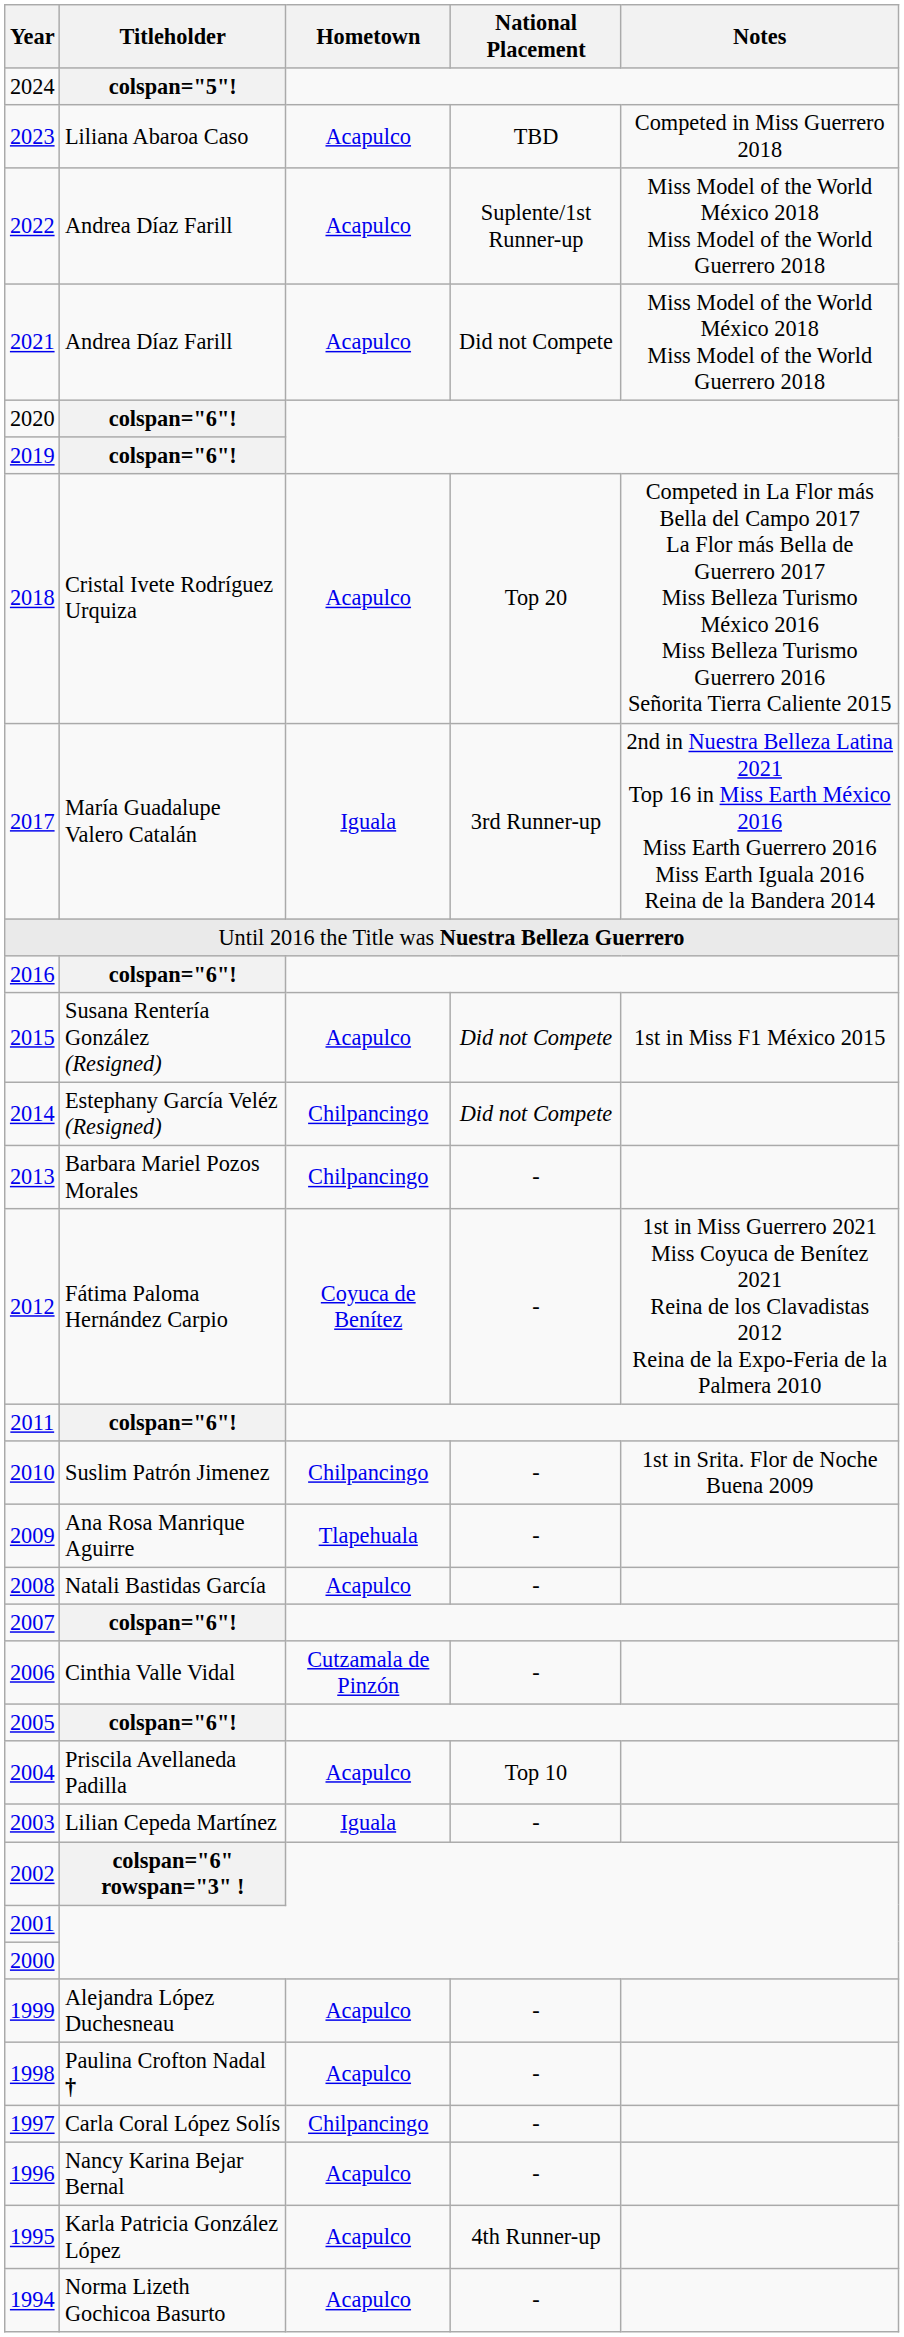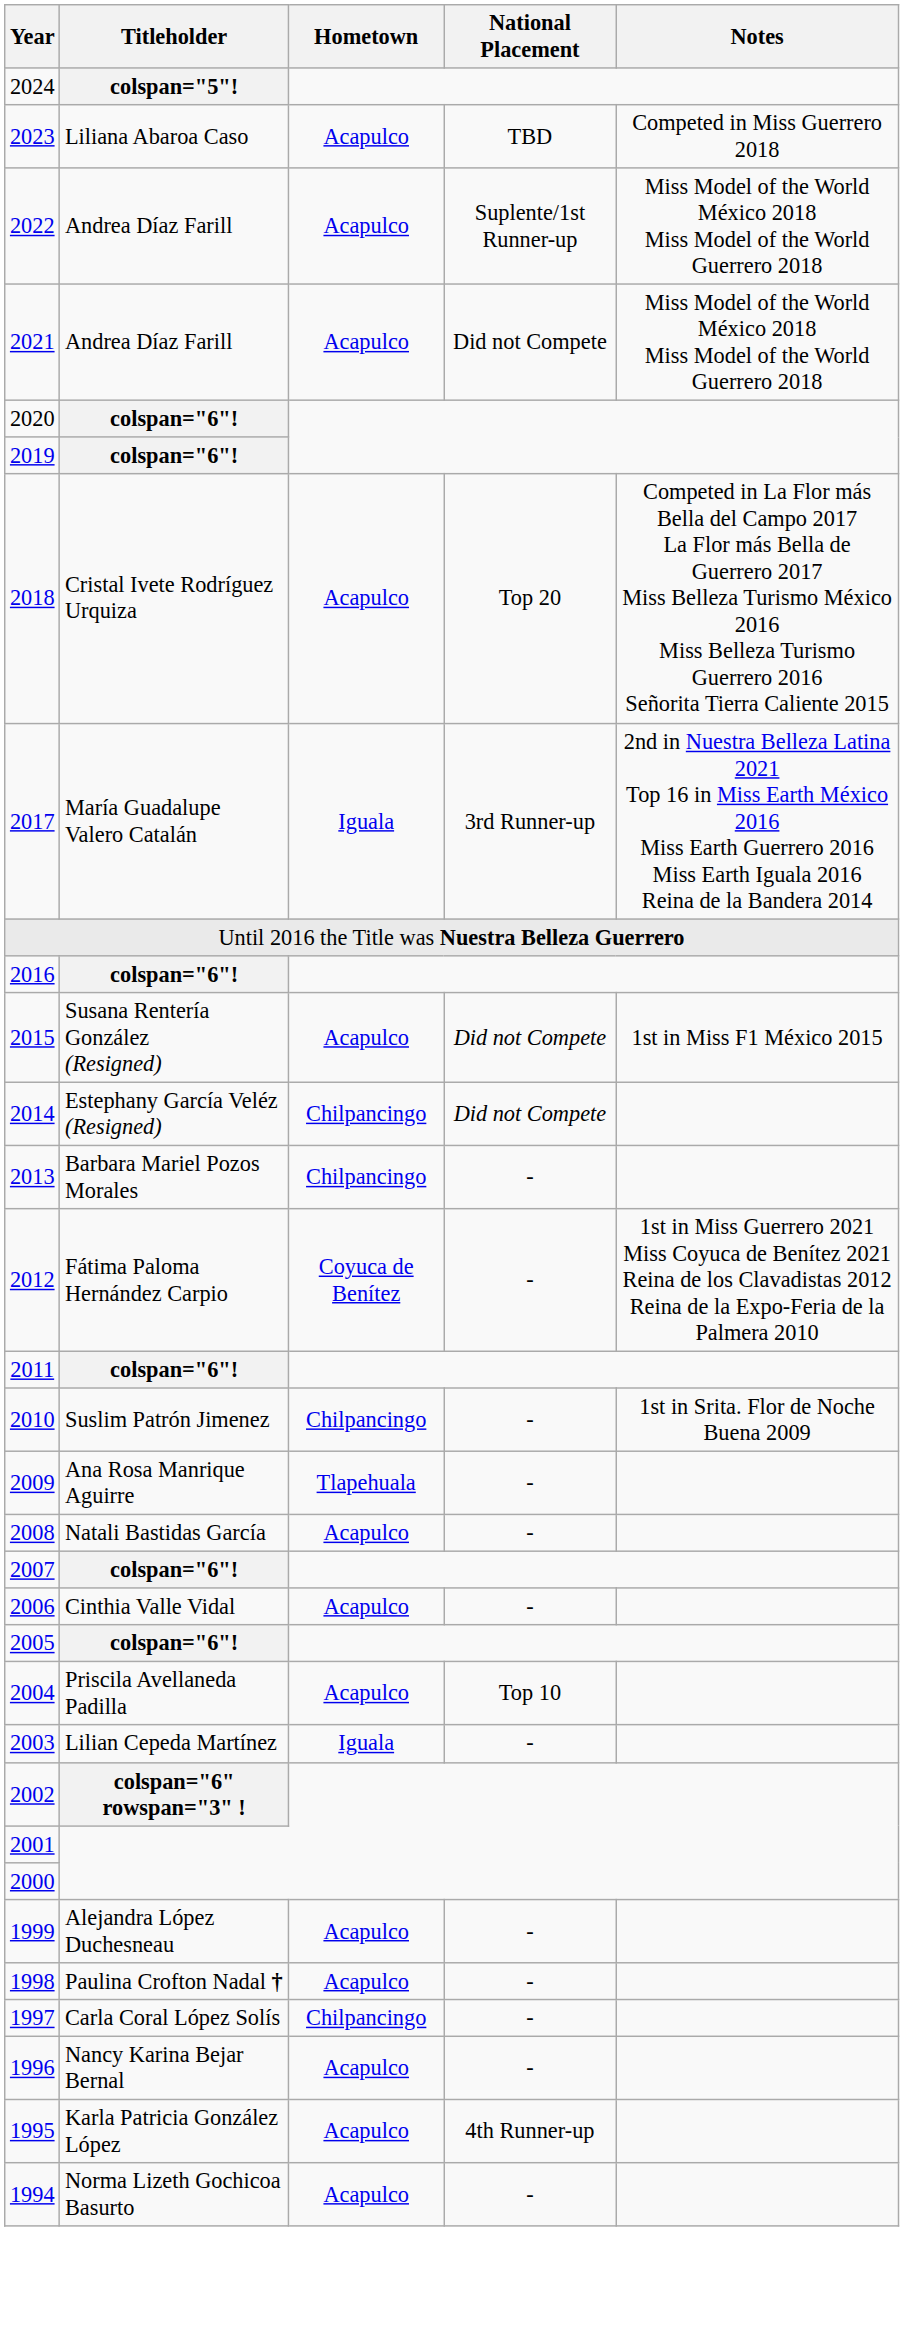(368, 1672) Cutzamala de Pinzón -> (366, 1606) Acapulco
